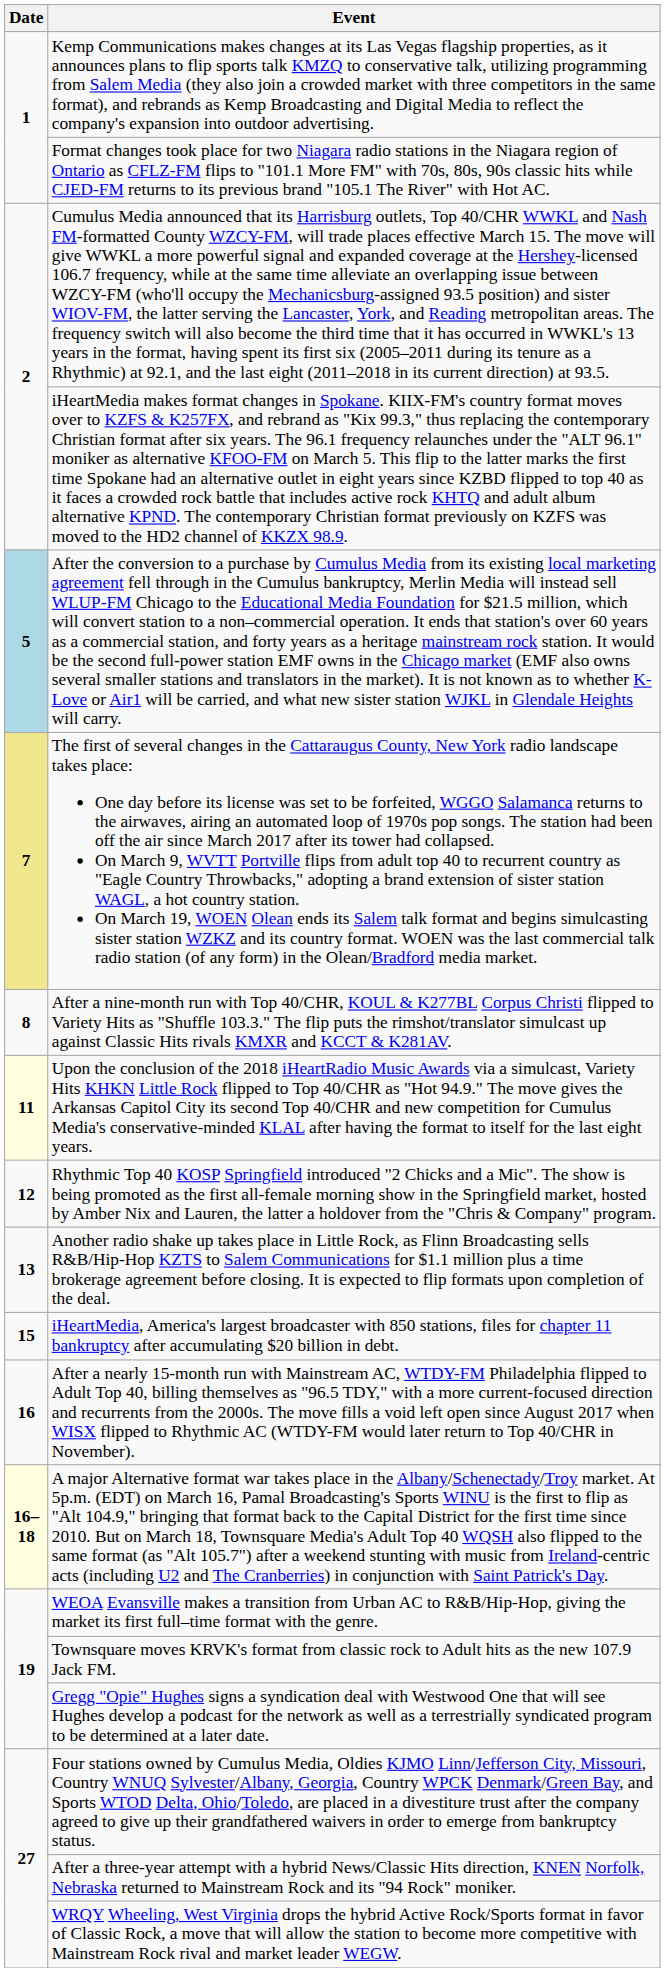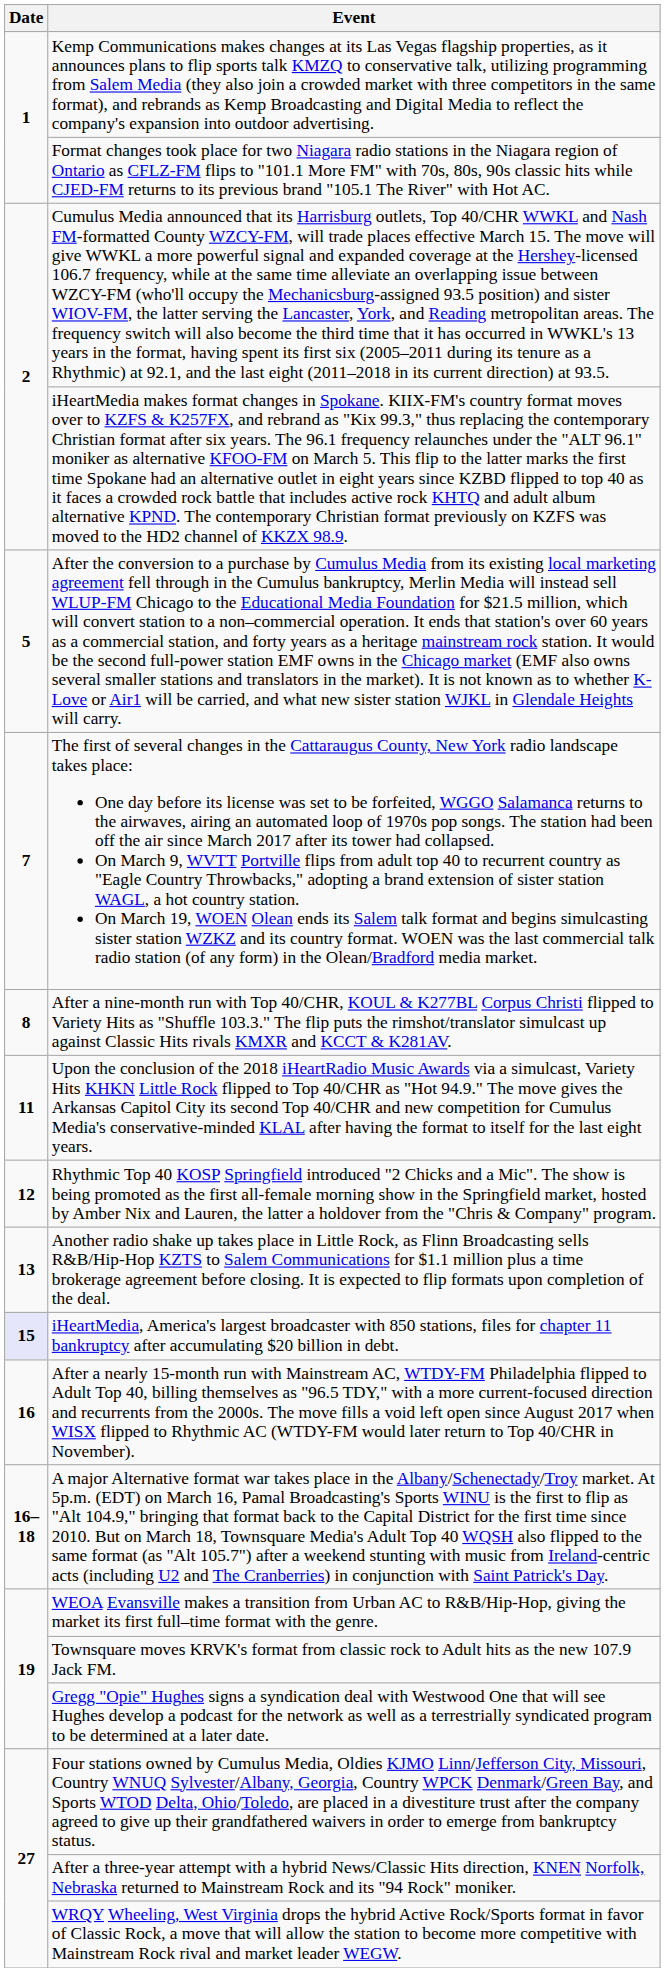(26, 641) lightblue background -> (26, 641) no background
(26, 860) khaki background -> (26, 860) no background
(26, 1107) lightyellow background -> (26, 1107) no background
(26, 1335) no background -> (26, 1335) lavender background
(26, 1526) lightyellow background -> (26, 1526) no background
